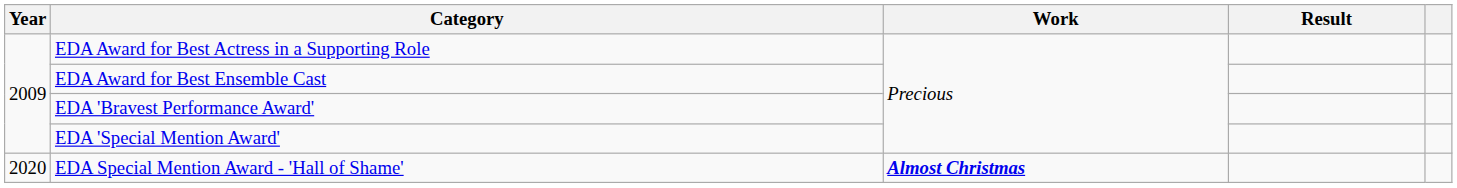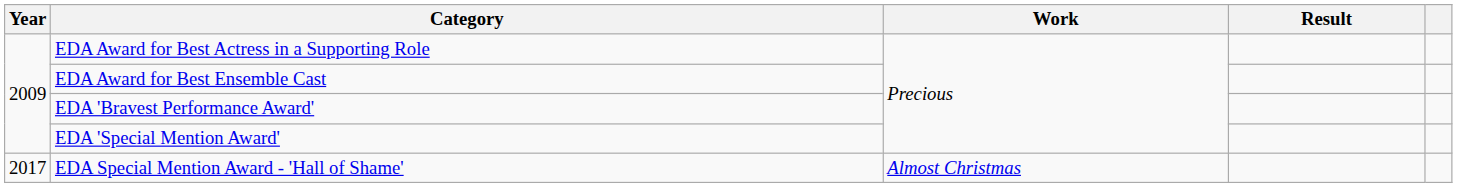(28, 167) 2020 -> (28, 167) 2017
(956, 167) bold -> (954, 167) normal
